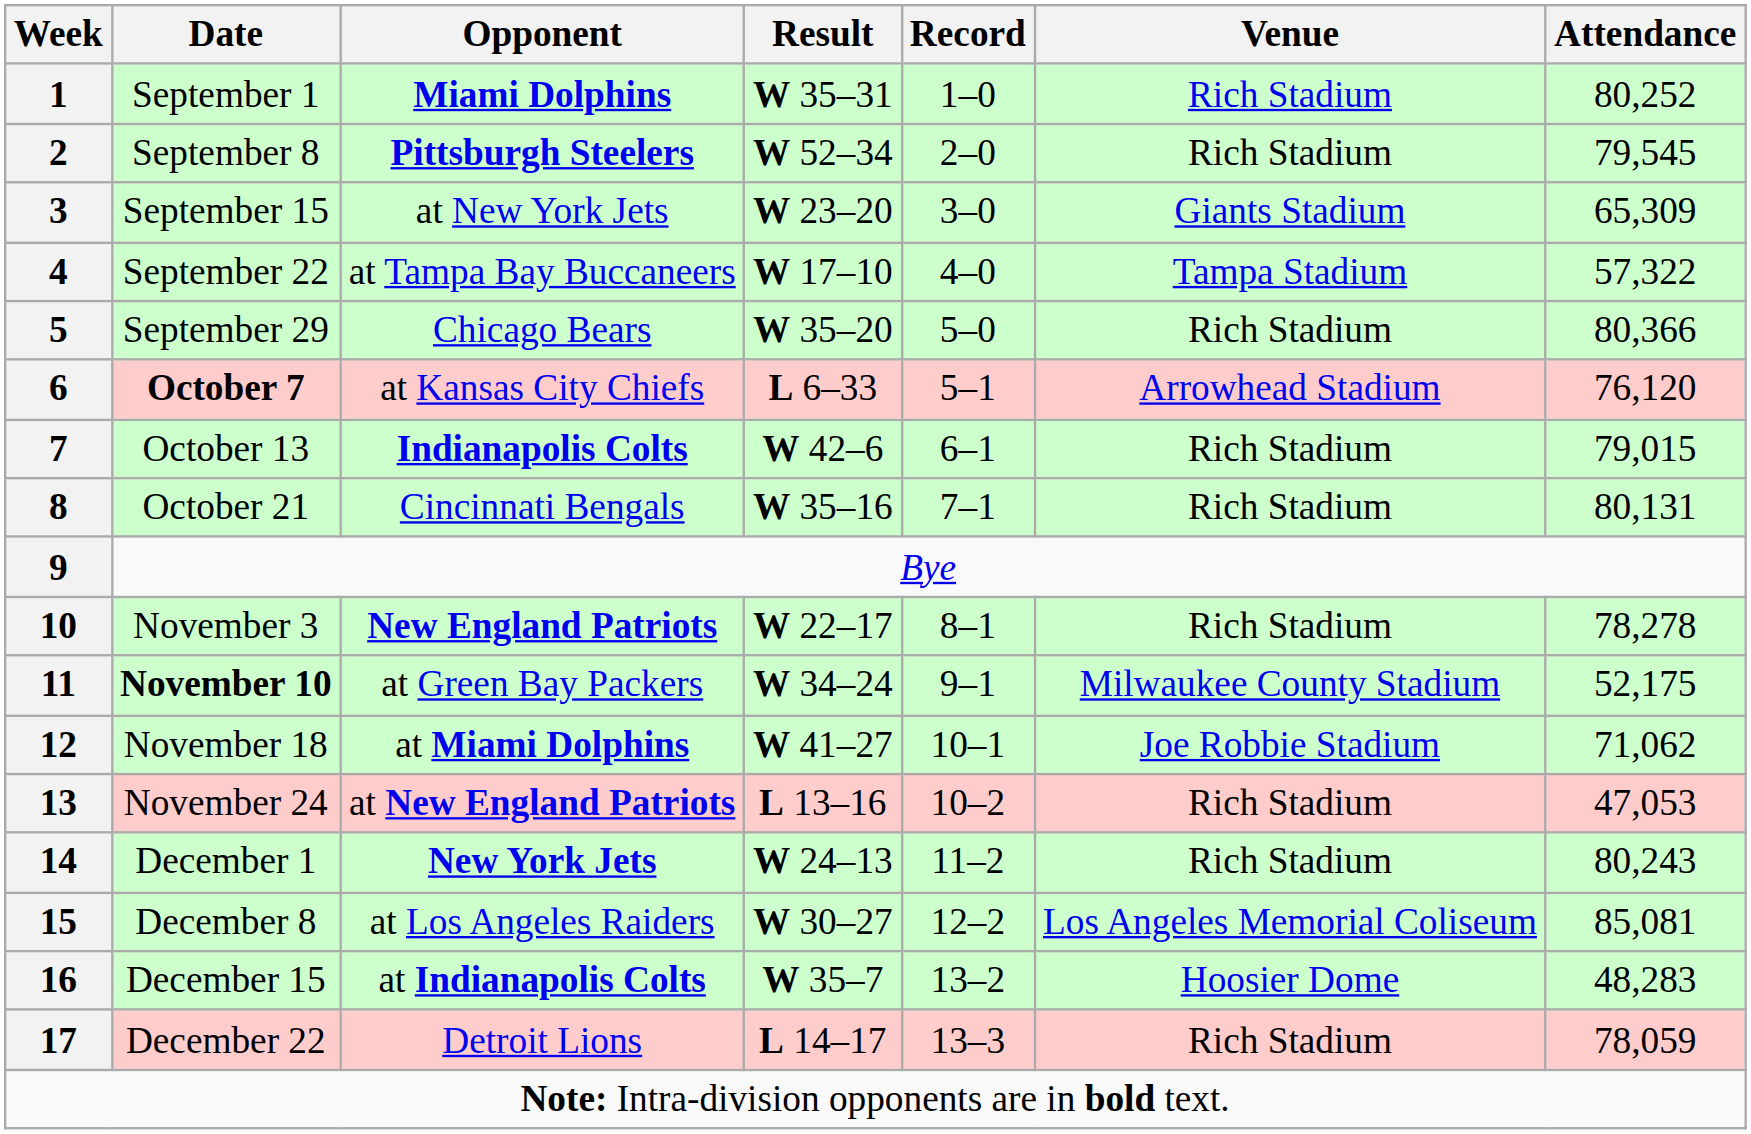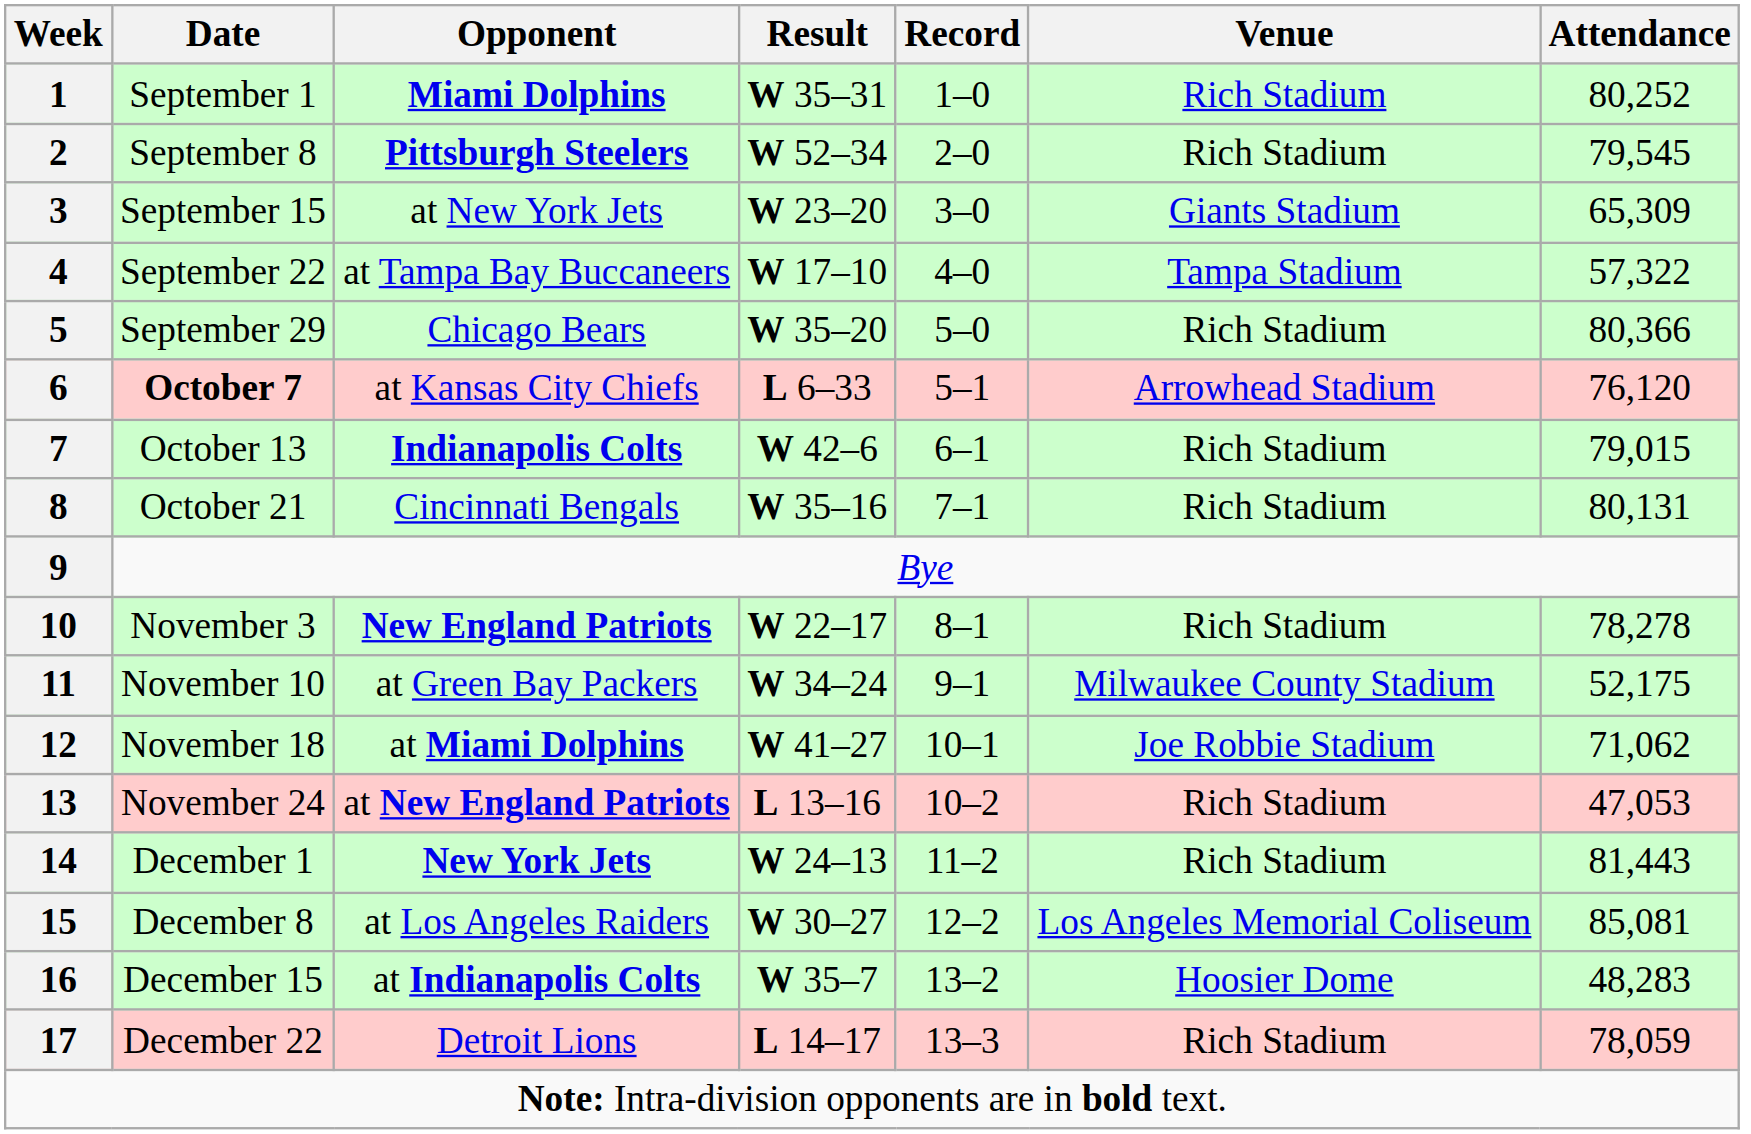(226, 684) bold -> (223, 684) normal
(1645, 861) 80,243 -> (1640, 861) 81,443
